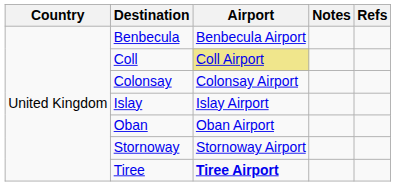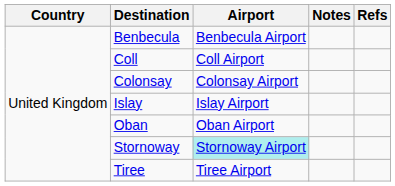(230, 59) khaki background -> (230, 59) no background
(251, 147) no background -> (251, 147) paleturquoise background
(237, 170) bold -> (234, 170) normal
